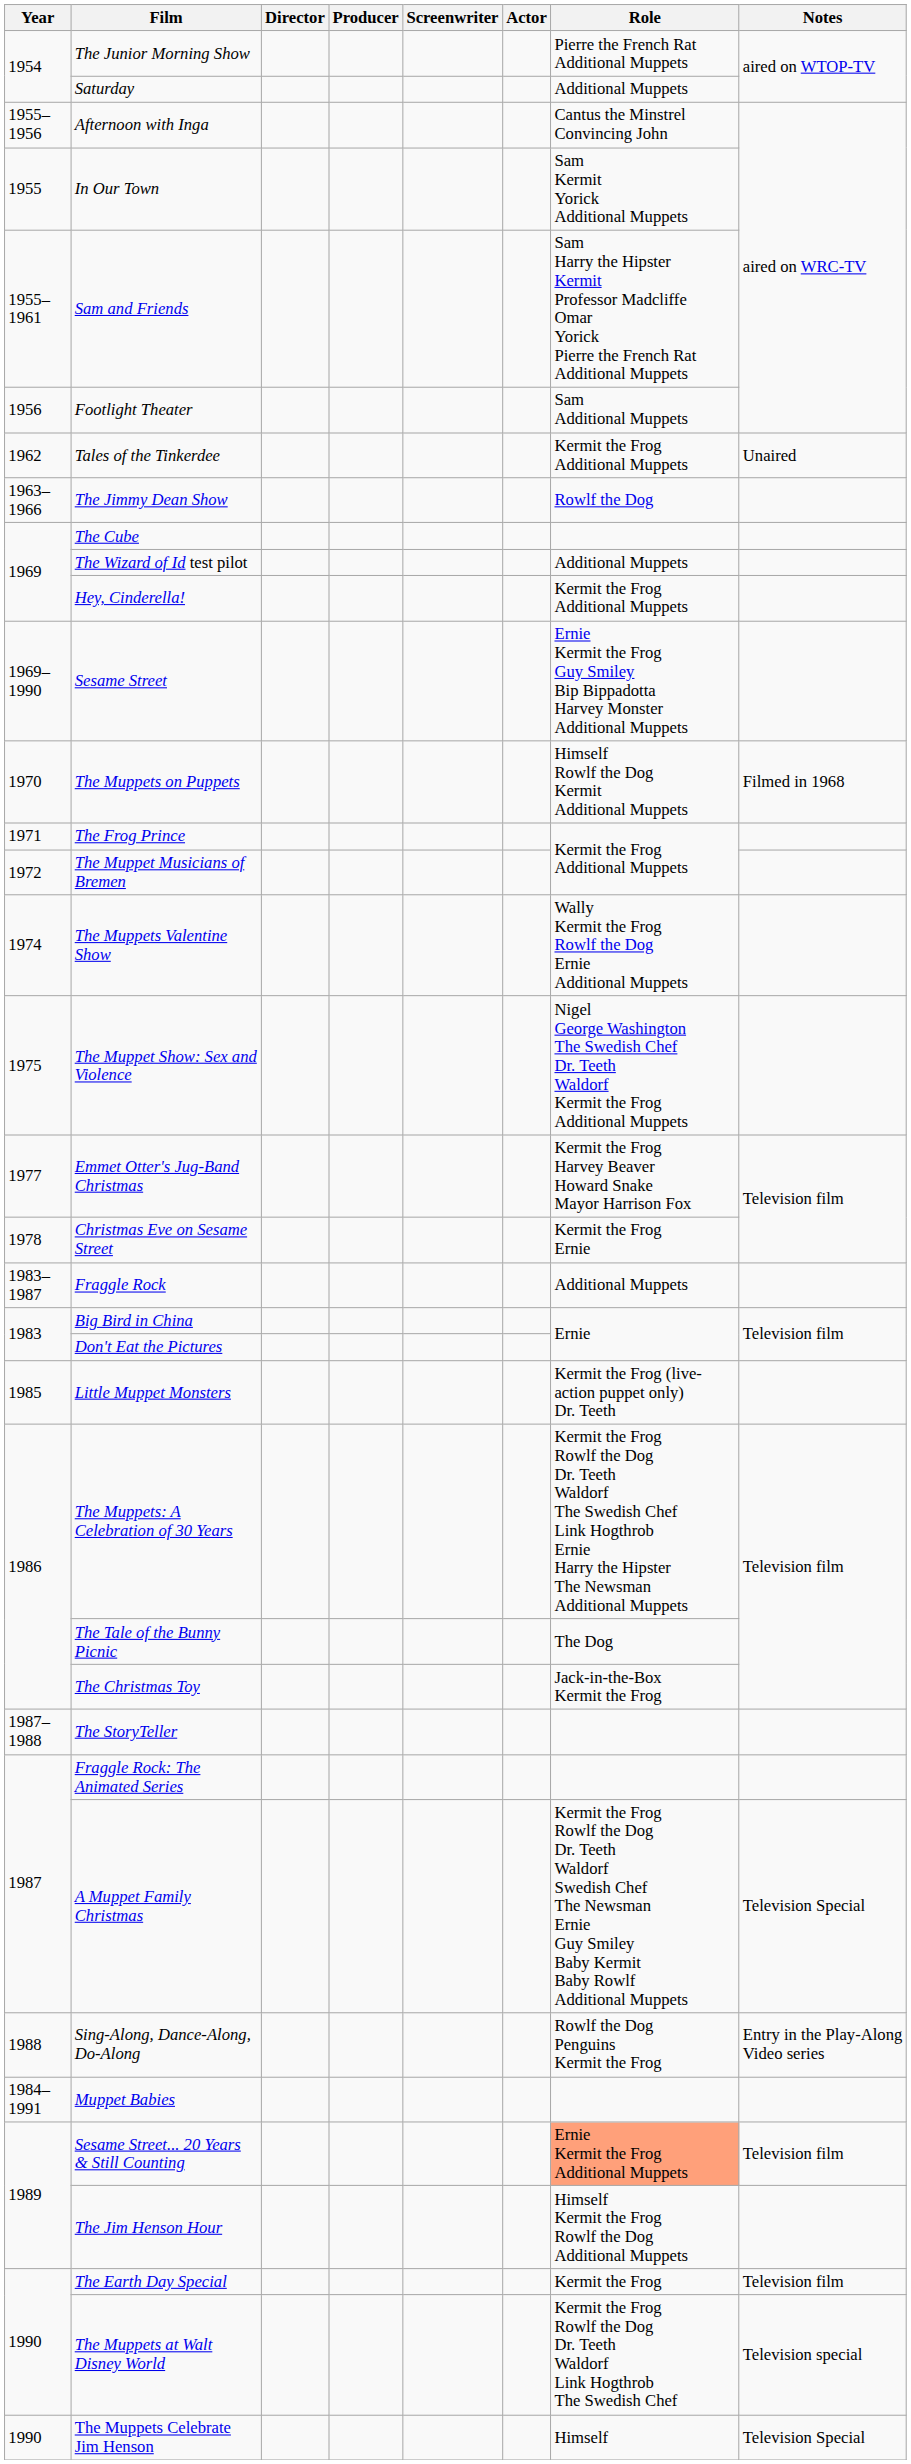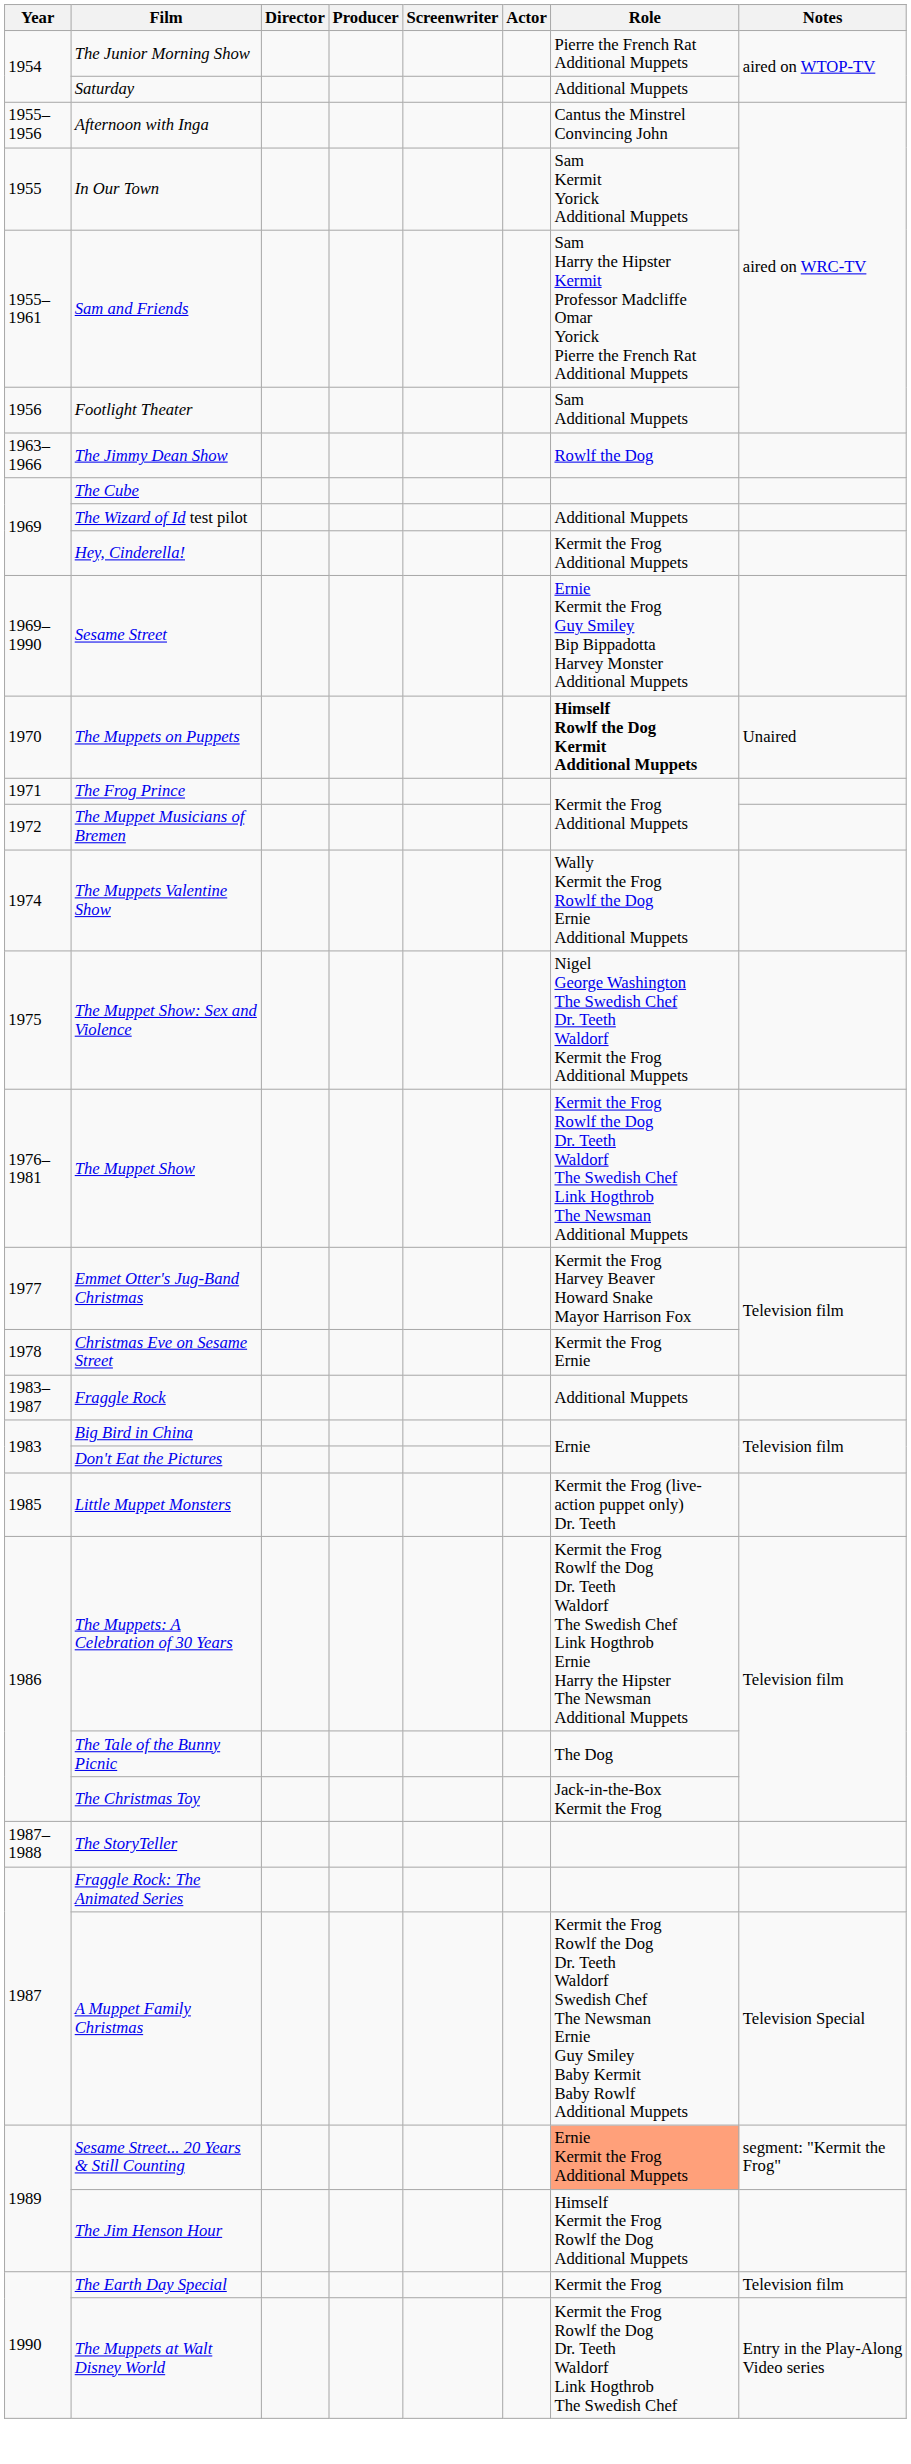- row: (147, 455)
(621, 781) normal -> (626, 736) bold
(794, 781) Filmed in 1968 -> (770, 736) Unaired
+ row: (135, 1168)
- row: (163, 2044)
- row: (125, 2099)
(793, 2153) Television film -> (814, 2157) segment: "Kermit the Frog"
(803, 2354) Television special -> (823, 2358) Entry in the Play-Along Video series
- row: (153, 2437)
